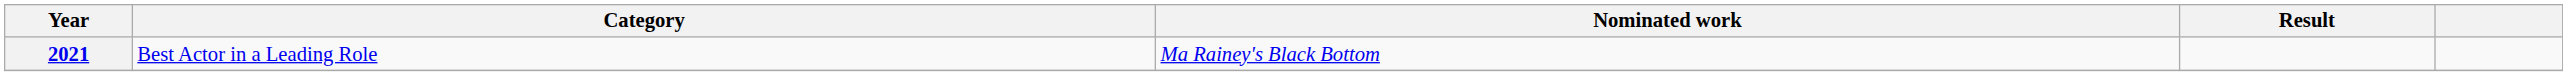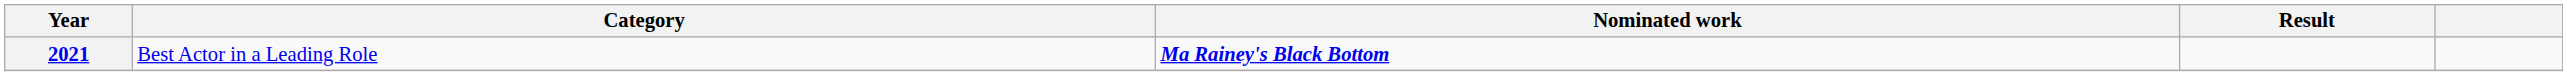(1270, 53) normal -> (1275, 53) bold
